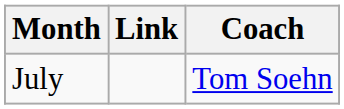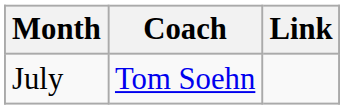columns swapped: (263, 29) <-> (147, 29)
